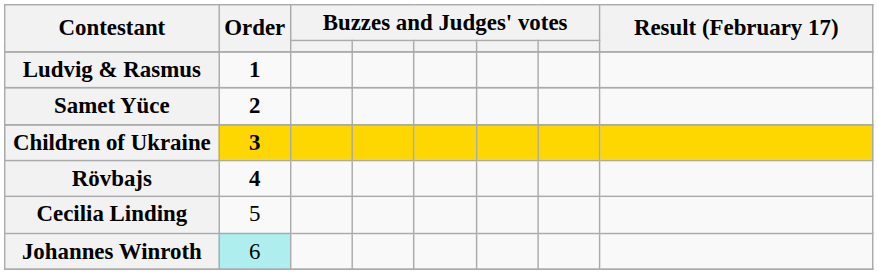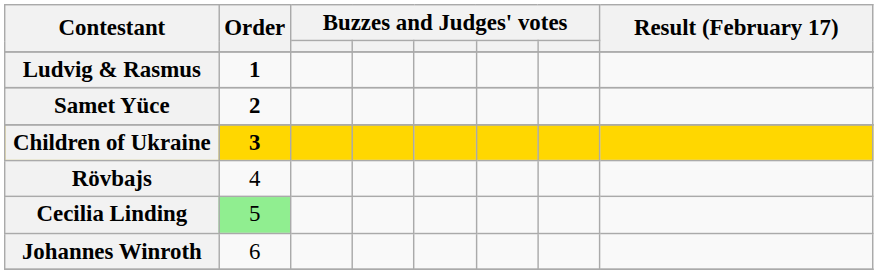(255, 178) bold -> (255, 178) normal
(255, 214) no background -> (255, 214) lightgreen background
(255, 250) paleturquoise background -> (255, 250) no background
